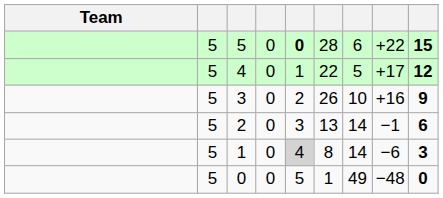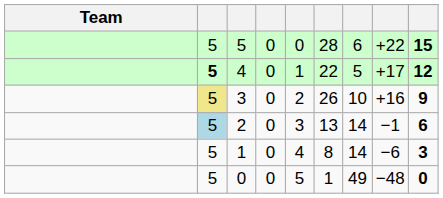(299, 44) bold -> (299, 44) normal
(212, 71) normal -> (212, 71) bold
(212, 98) no background -> (212, 98) khaki background
(212, 125) no background -> (212, 125) lightblue background
(299, 152) lightgrey background -> (299, 152) no background
